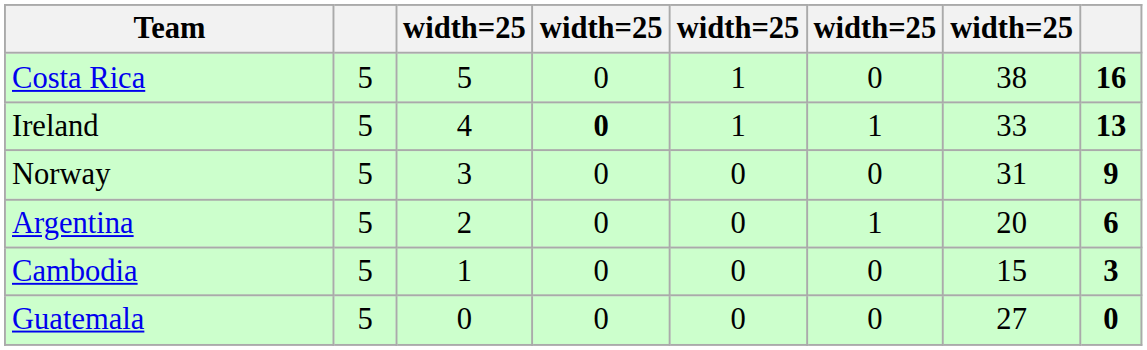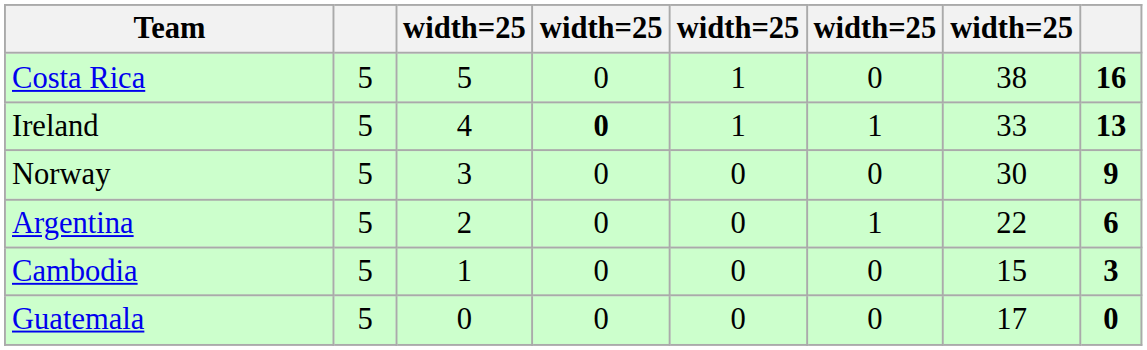(1012, 174) 31 -> (1012, 174) 30
(1012, 222) 20 -> (1012, 222) 22
(1012, 319) 27 -> (1012, 319) 17
